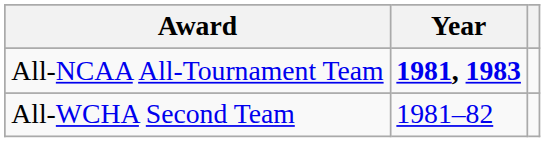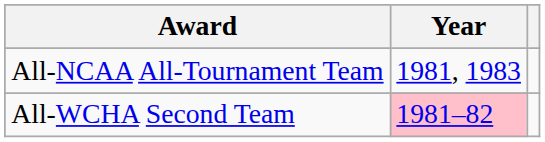(459, 70) bold -> (459, 70) normal
(445, 114) no background -> (445, 114) pink background
